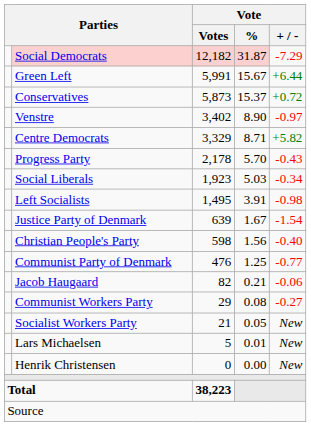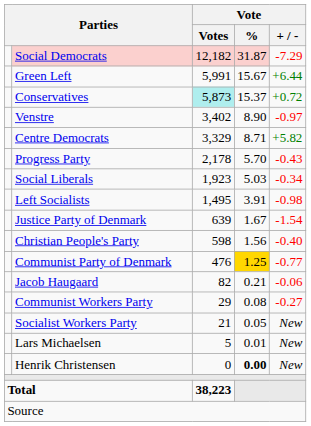(217, 96) no background -> (217, 96) paleturquoise background
(255, 261) no background -> (255, 261) gold background
(255, 364) normal -> (255, 364) bold
